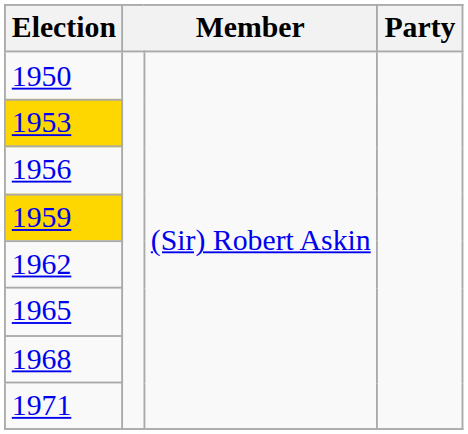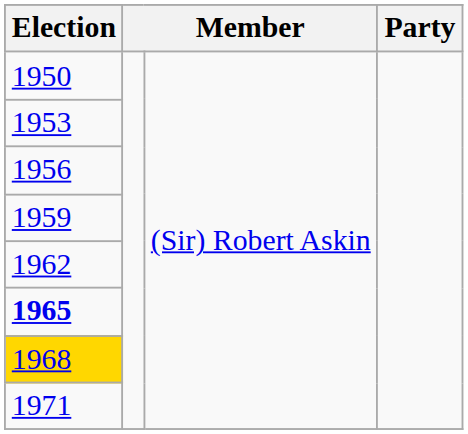(42, 122) gold background -> (42, 122) no background
(42, 216) gold background -> (42, 216) no background
(42, 311) normal -> (42, 311) bold
(42, 358) no background -> (42, 358) gold background
